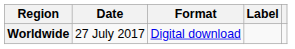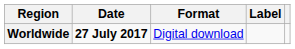(110, 33) normal -> (111, 33) bold
